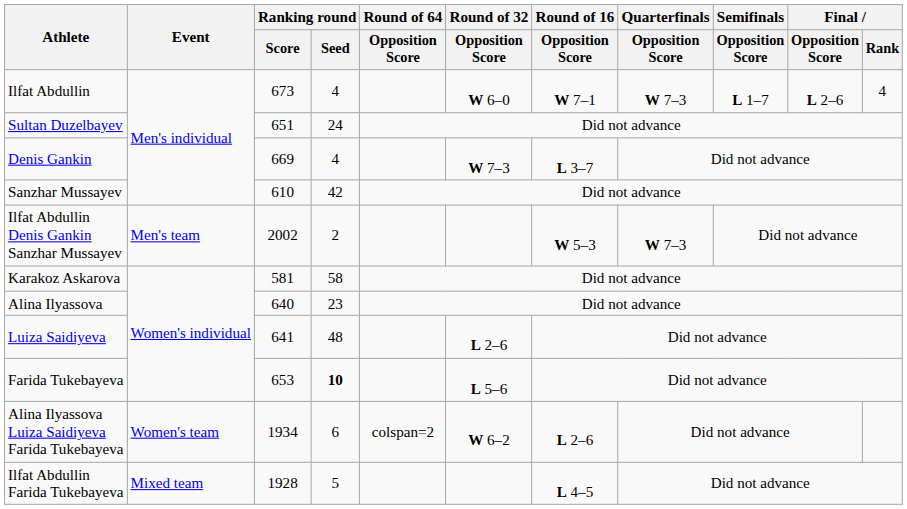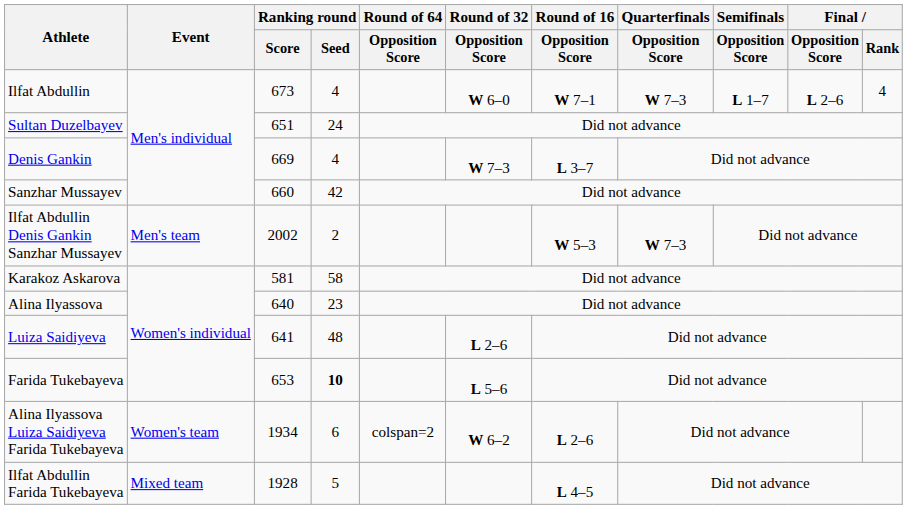(283, 193) 610 -> (283, 193) 660
